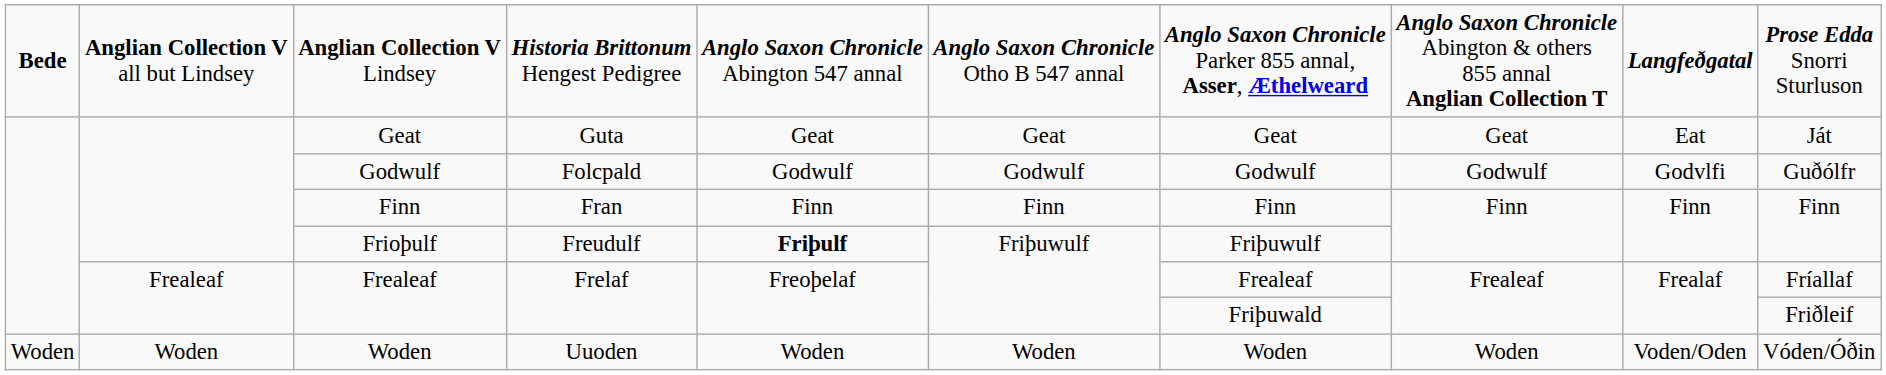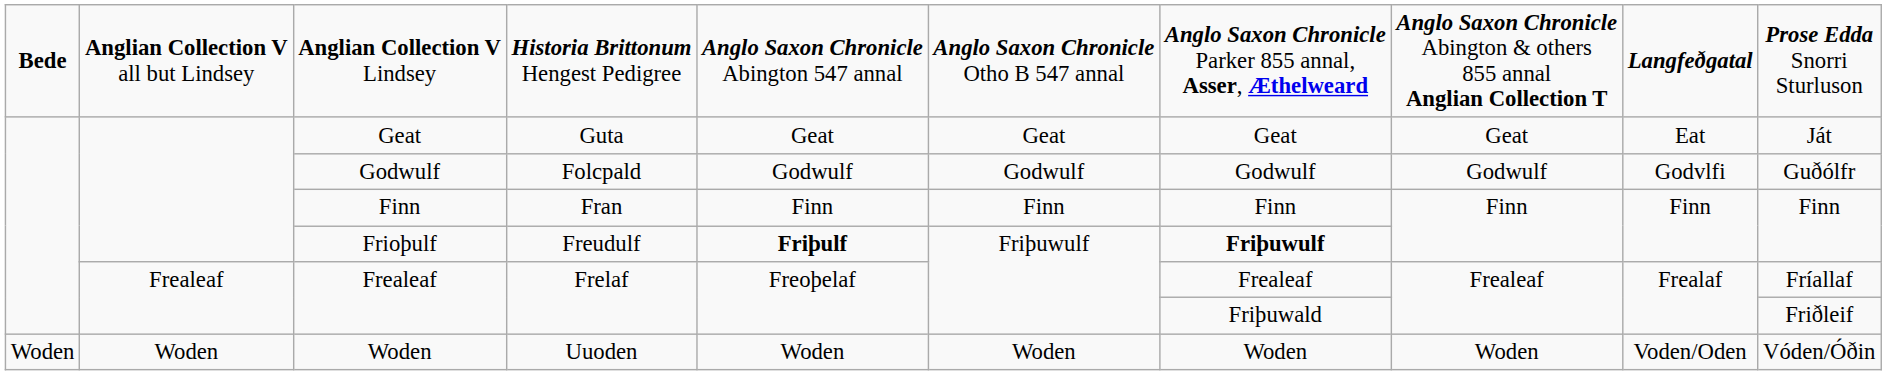(1275, 243) normal -> (1275, 243) bold
